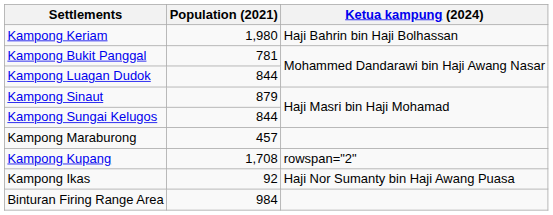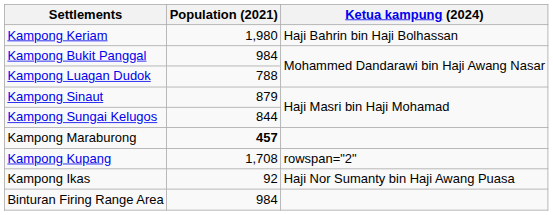(267, 55) 781 -> (267, 55) 984
(267, 76) 844 -> (267, 76) 788
(267, 138) normal -> (267, 138) bold
